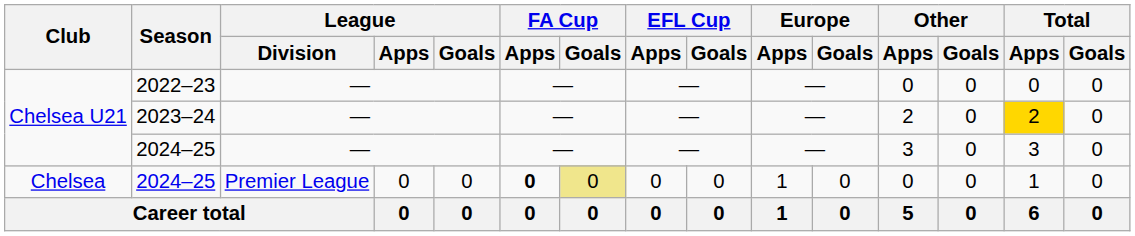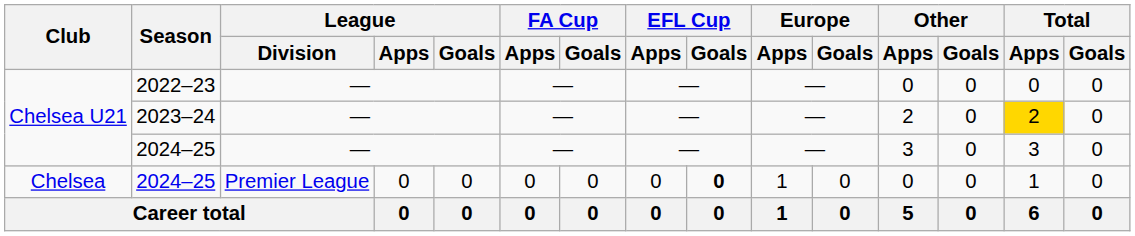(530, 181) bold -> (530, 181) normal
(593, 181) khaki background -> (593, 181) no background
(719, 181) normal -> (719, 181) bold
